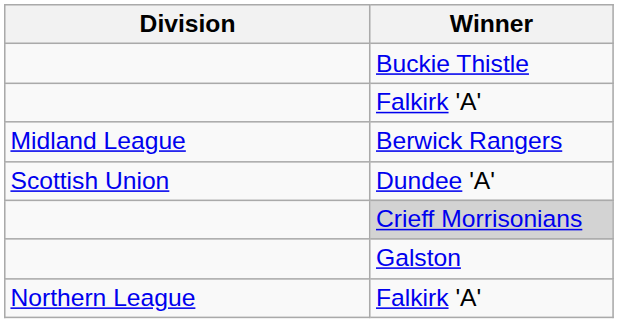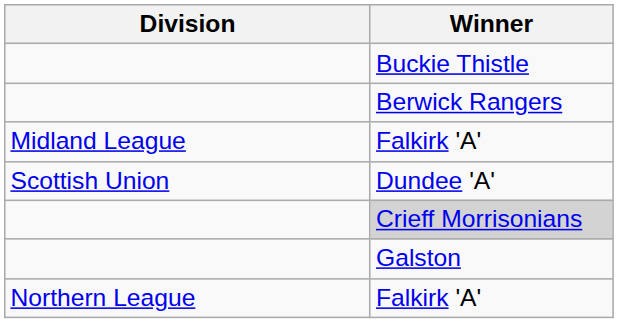(429, 102) Falkirk 'A' -> (469, 102) Berwick Rangers
(469, 141) Berwick Rangers -> (429, 141) Falkirk 'A'
